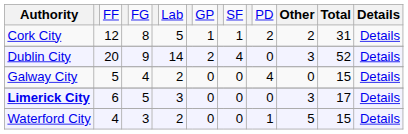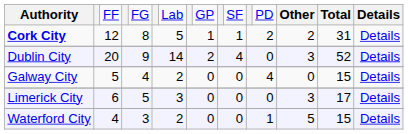(34, 35) normal -> (37, 35) bold
(49, 98) bold -> (45, 98) normal
